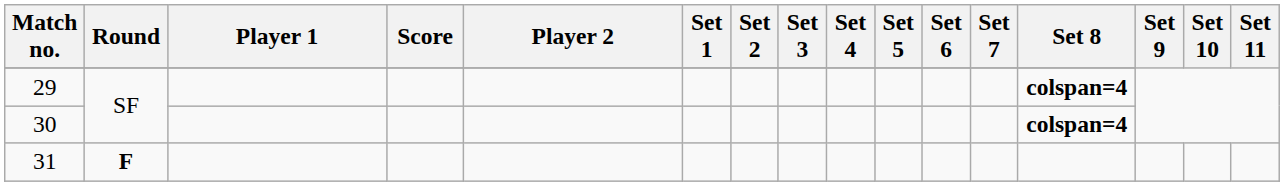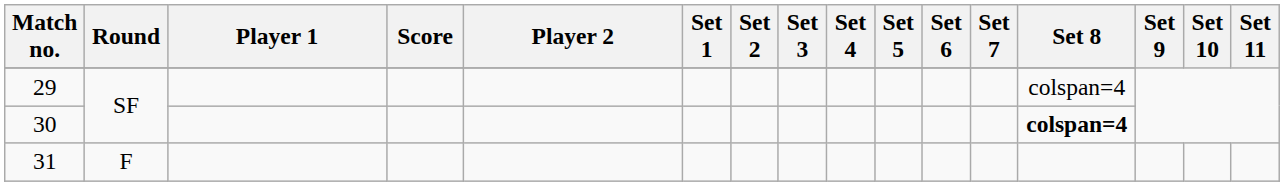(1077, 86) bold -> (1077, 86) normal
(126, 161) bold -> (126, 161) normal
